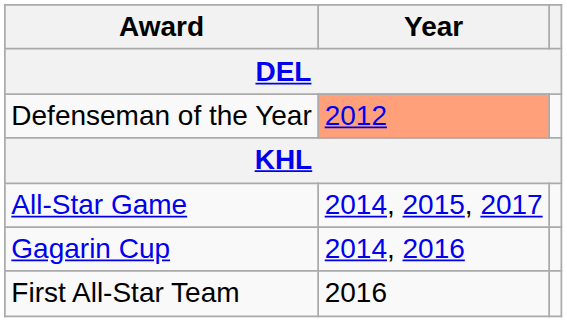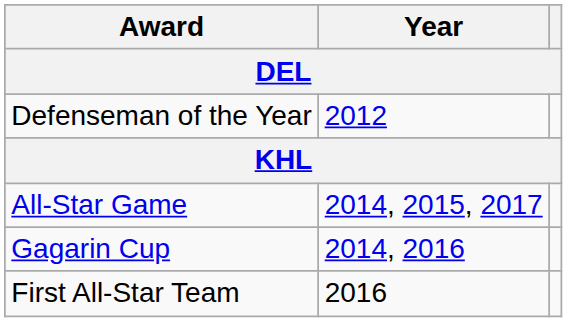(356, 115) lightsalmon background -> (356, 115) no background
